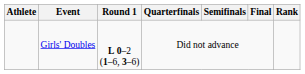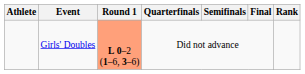(120, 56) no background -> (120, 56) lightsalmon background
